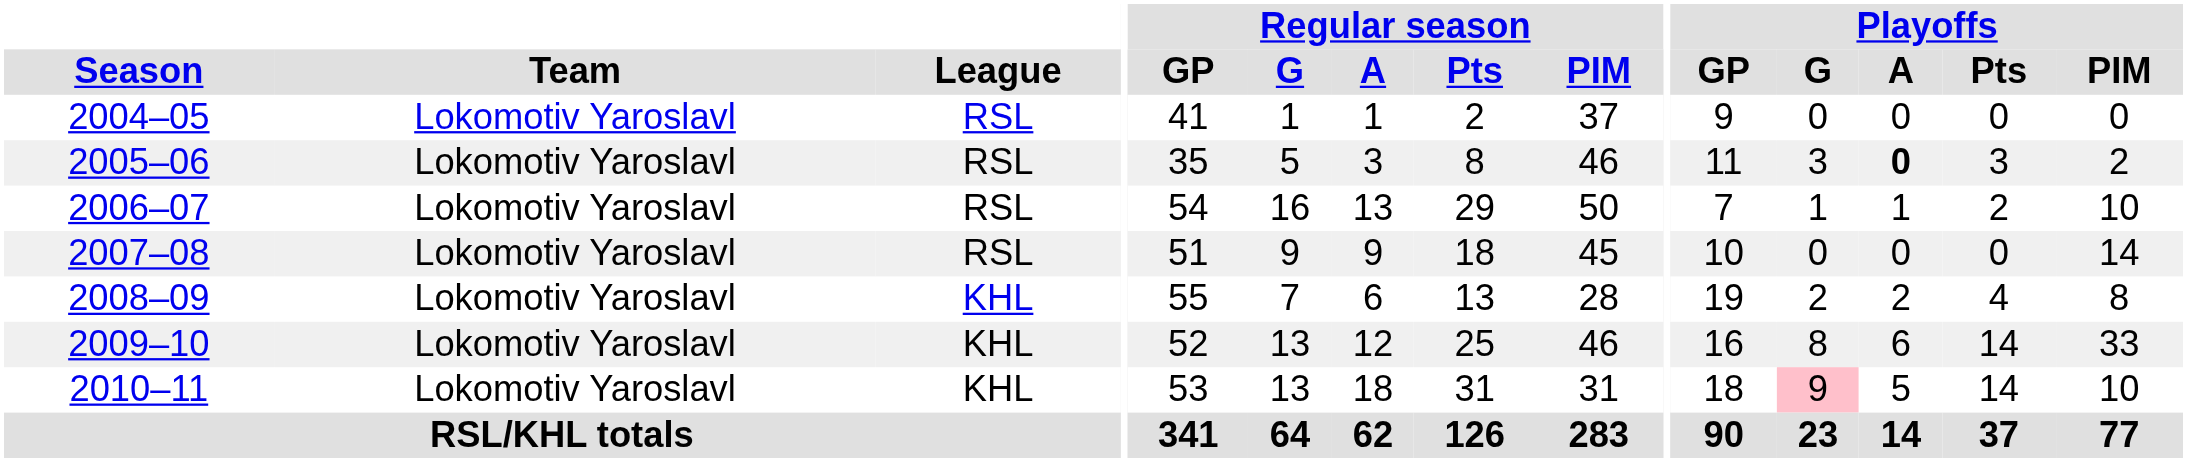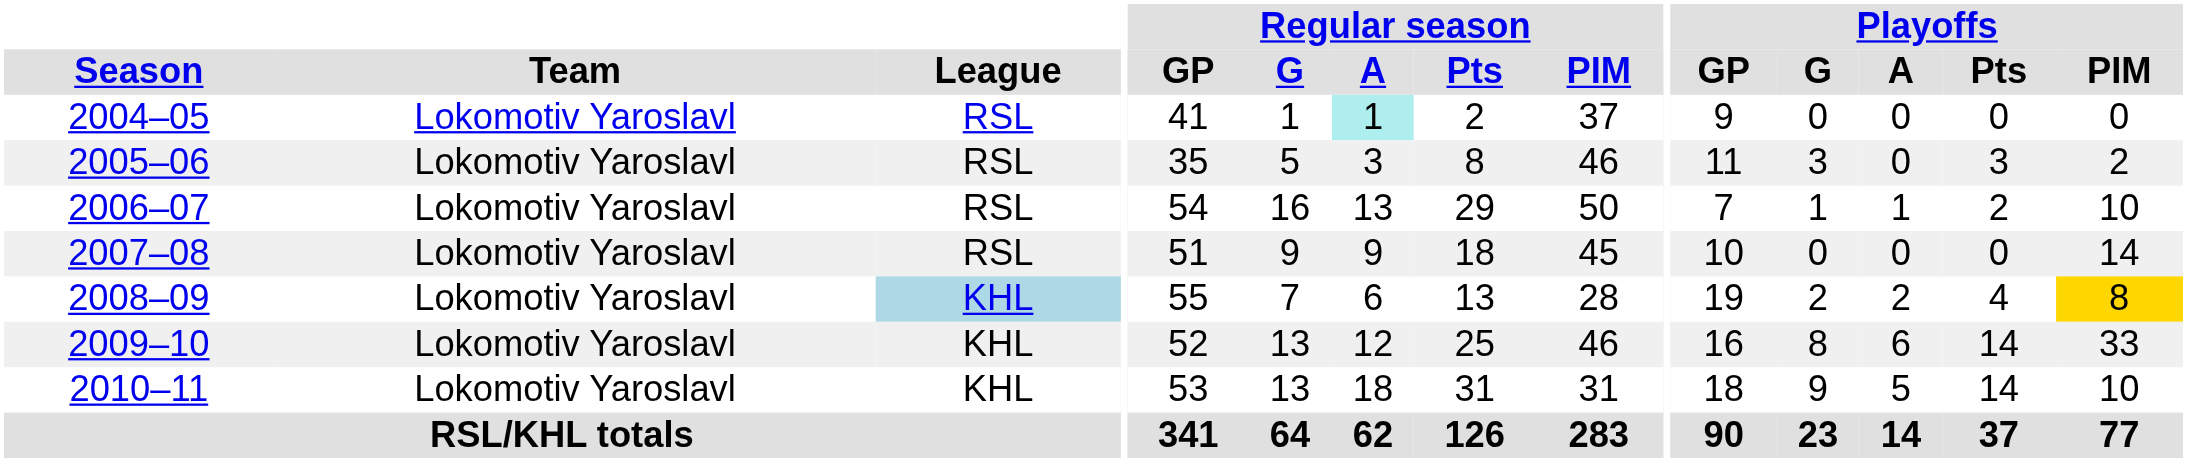(1373, 116) no background -> (1373, 116) paleturquoise background
(1901, 162) bold -> (1901, 162) normal
(998, 298) no background -> (998, 298) lightblue background
(2119, 298) no background -> (2119, 298) gold background
(1818, 389) pink background -> (1818, 389) no background
